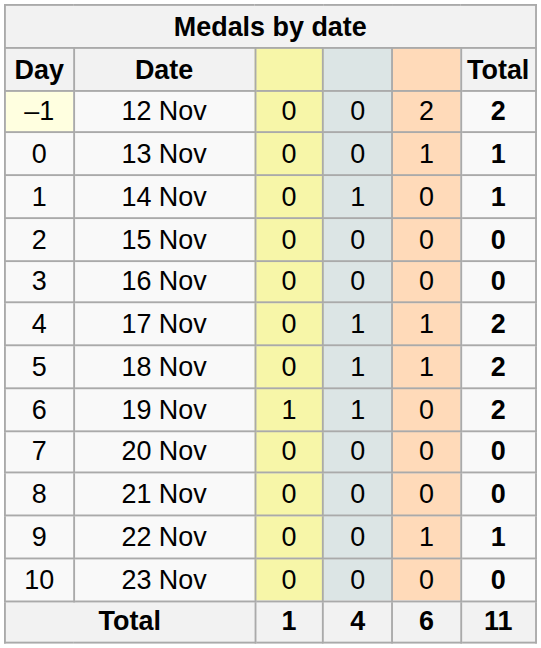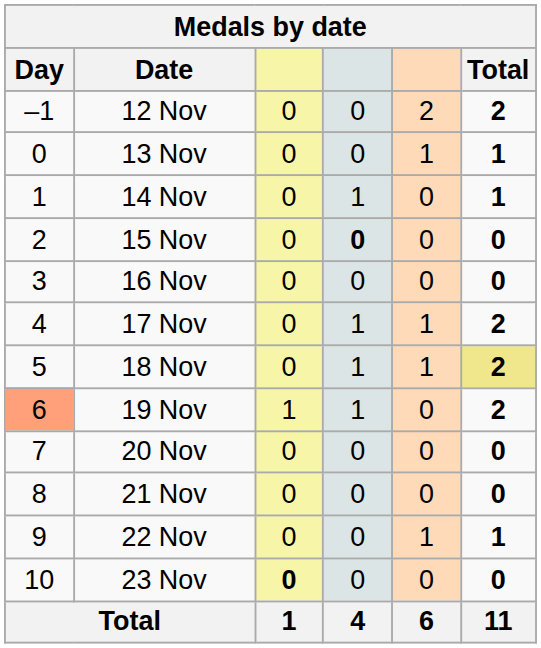(39, 112) lightyellow background -> (39, 112) no background
(358, 239) normal -> (358, 239) bold
(498, 367) no background -> (498, 367) khaki background
(39, 409) no background -> (39, 409) lightsalmon background
(289, 580) normal -> (289, 580) bold
